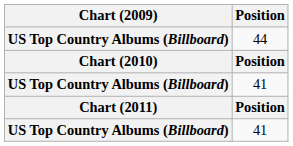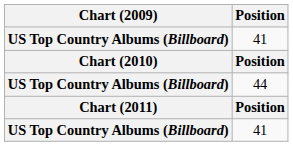(260, 38) 44 -> (260, 38) 41
(260, 84) 41 -> (260, 84) 44
